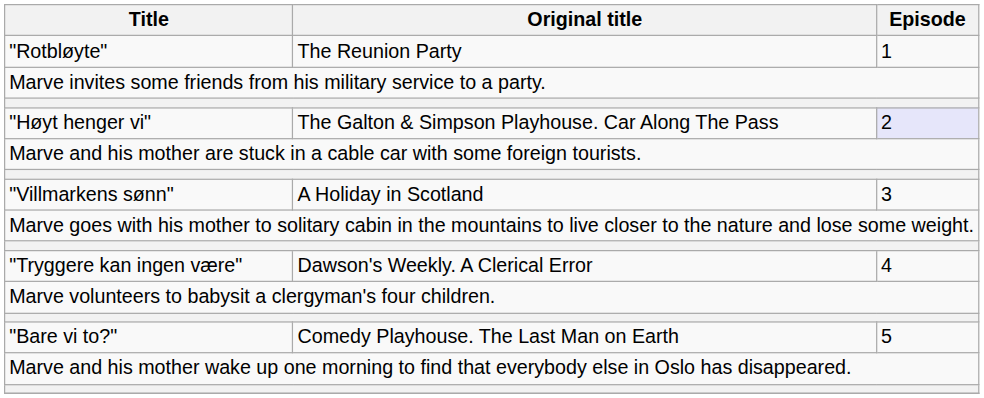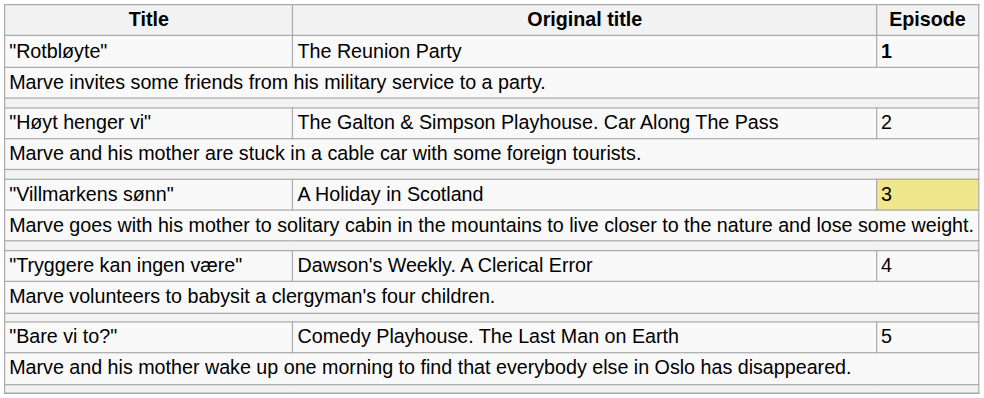(887, 51) normal -> (887, 51) bold
(887, 122) lavender background -> (887, 122) no background
(887, 194) no background -> (887, 194) khaki background
